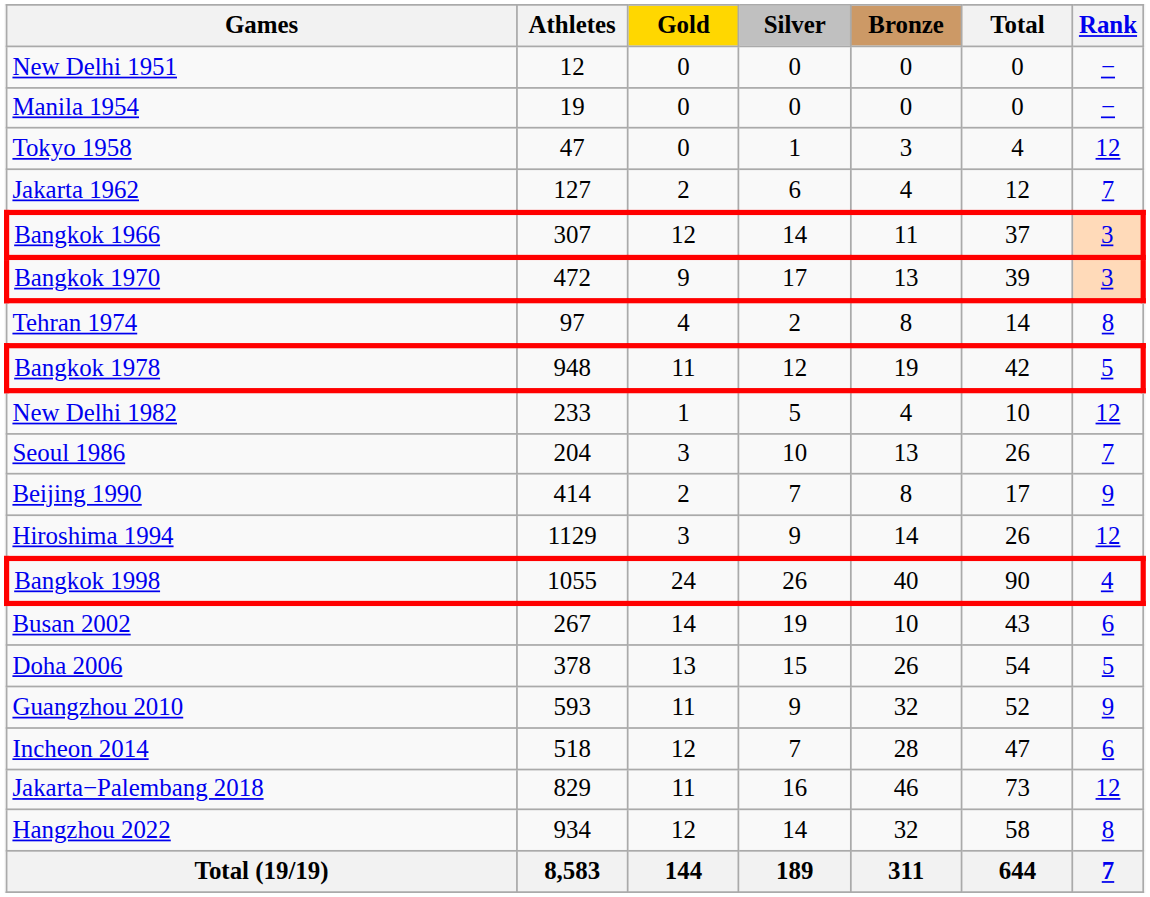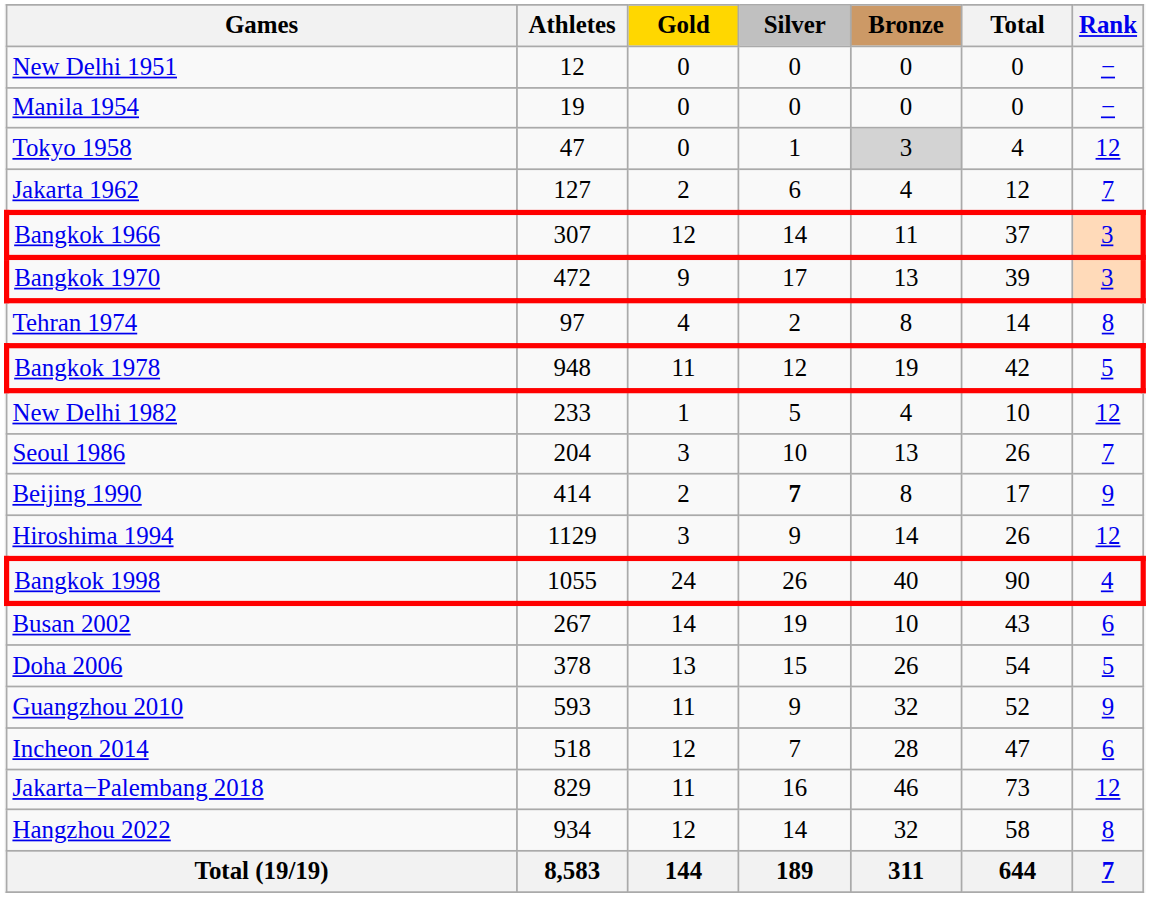(906, 148) no background -> (906, 148) lightgrey background
(795, 494) normal -> (795, 494) bold
